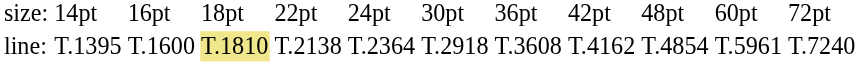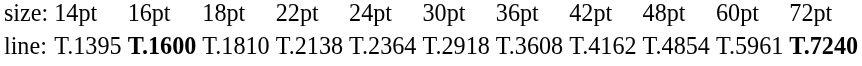(161, 46) normal -> (162, 46) bold
(235, 46) khaki background -> (236, 46) no background
(822, 46) normal -> (824, 46) bold
